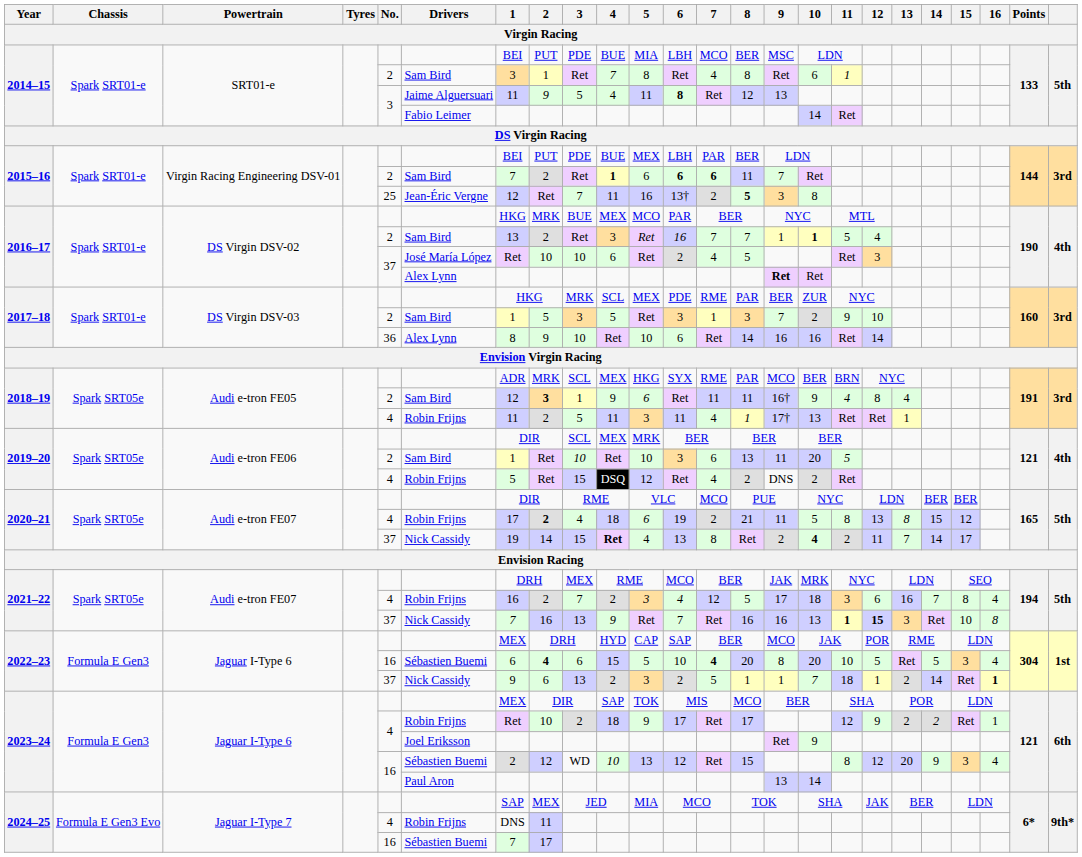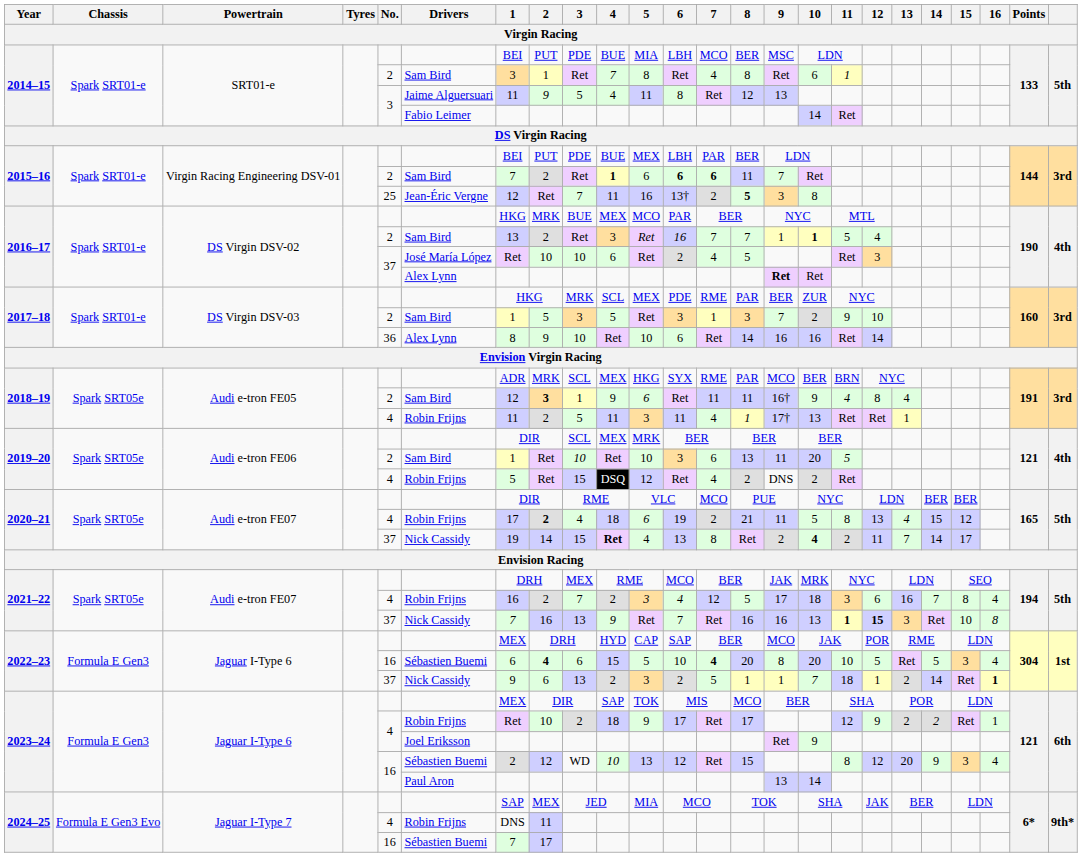(680, 94) bold -> (680, 94) normal
(907, 519) 8 -> (907, 519) 4
